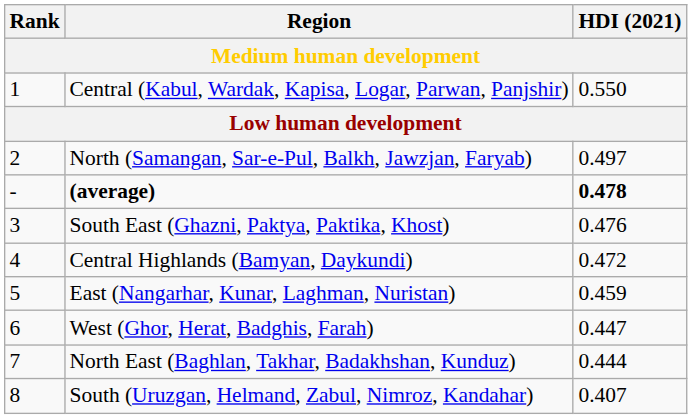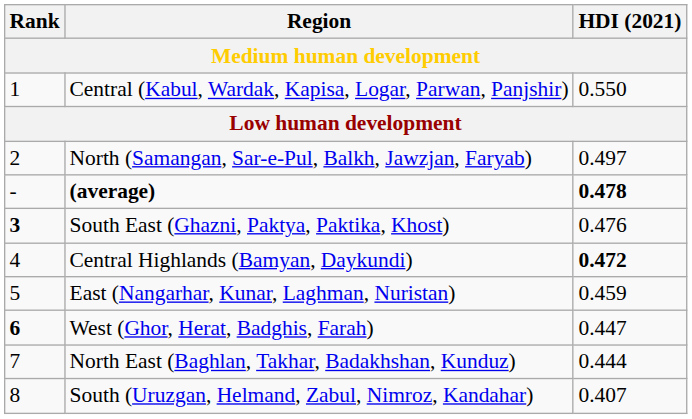(15, 225) normal -> (15, 225) bold
(603, 259) normal -> (603, 259) bold
(15, 327) normal -> (15, 327) bold
